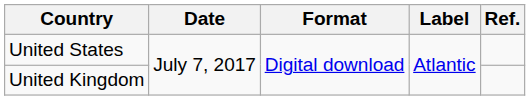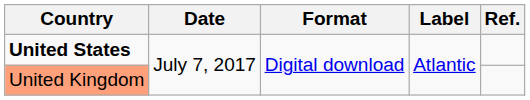(66, 49) normal -> (70, 49) bold
(77, 79) no background -> (77, 79) lightsalmon background
